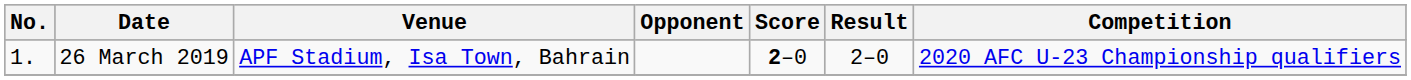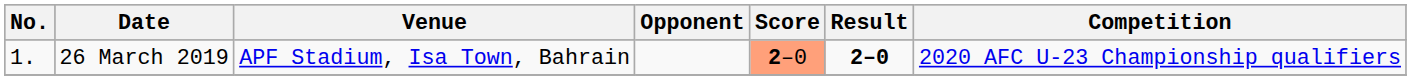(788, 58) no background -> (788, 58) lightsalmon background
(870, 58) normal -> (870, 58) bold
